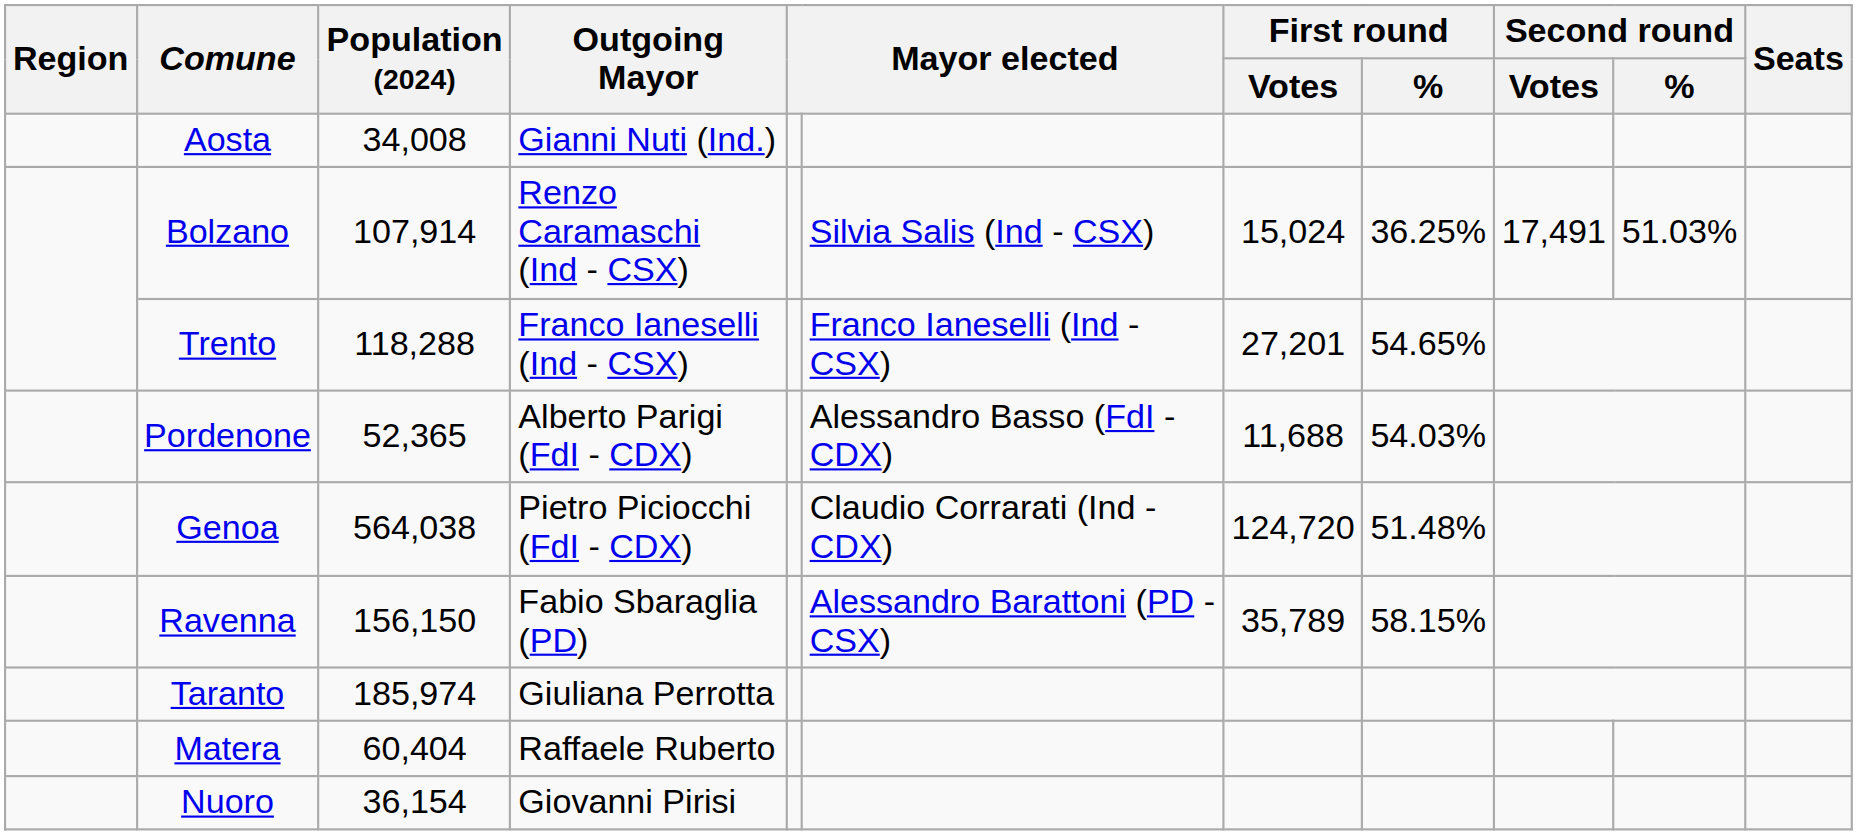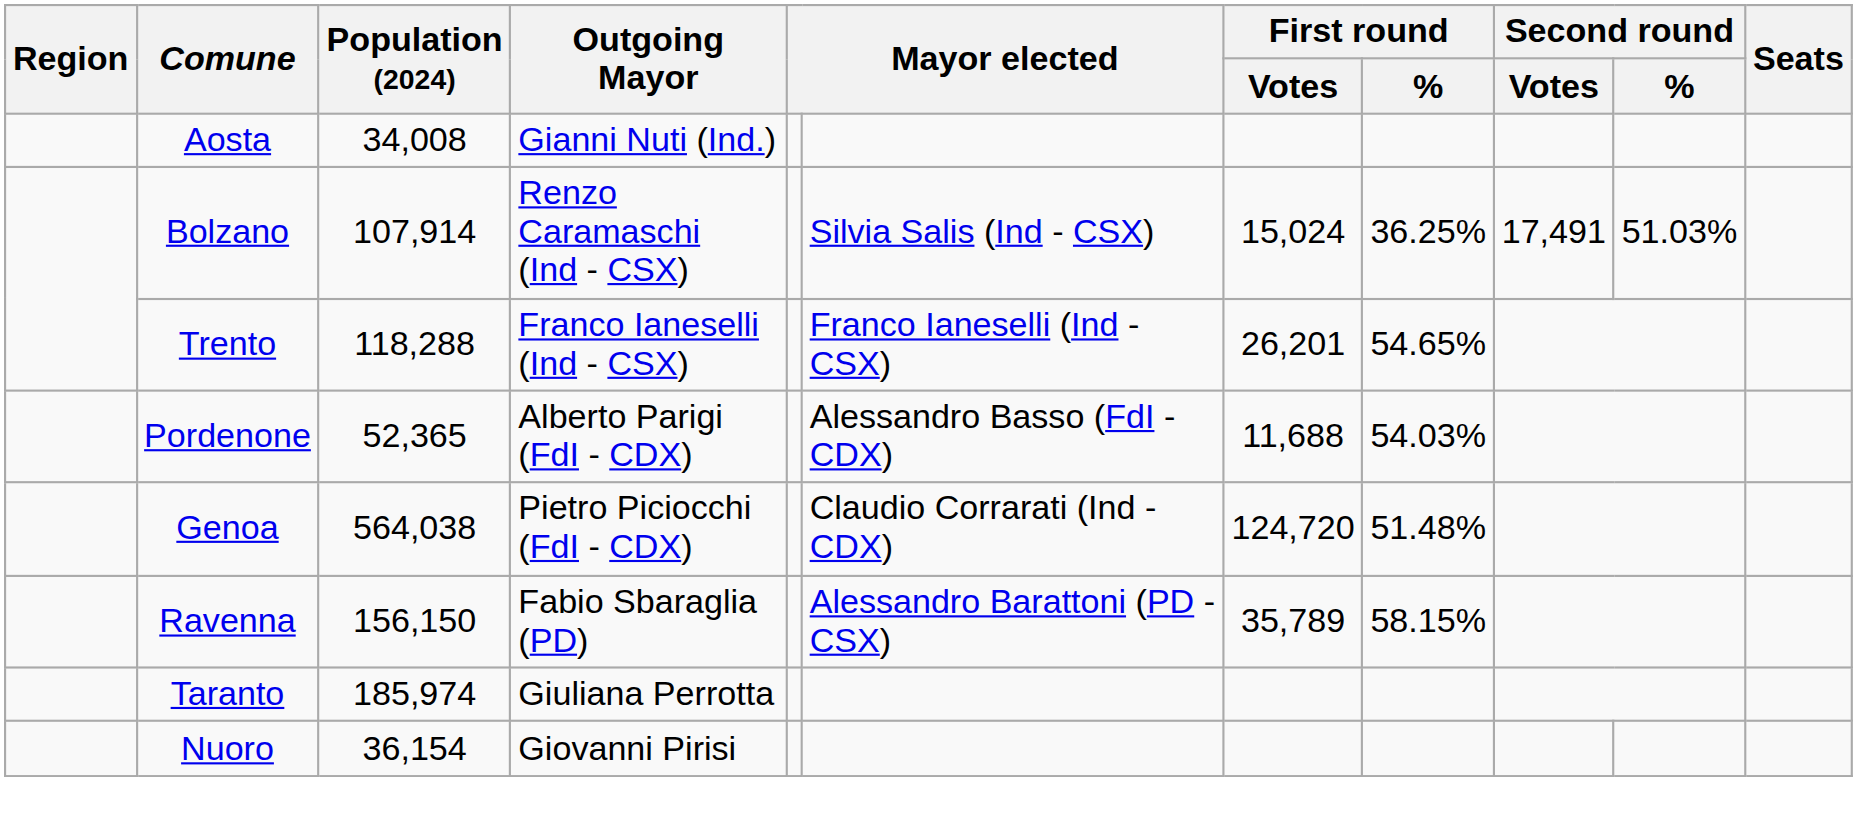(1293, 343) 27,201 -> (1293, 343) 26,201
- row: (228, 748)
